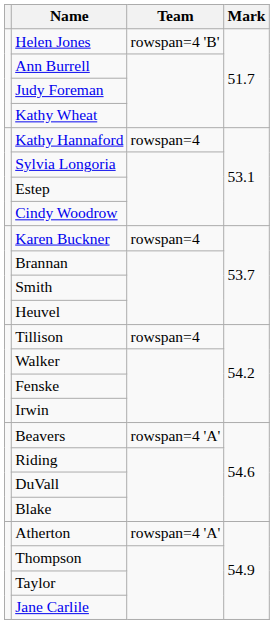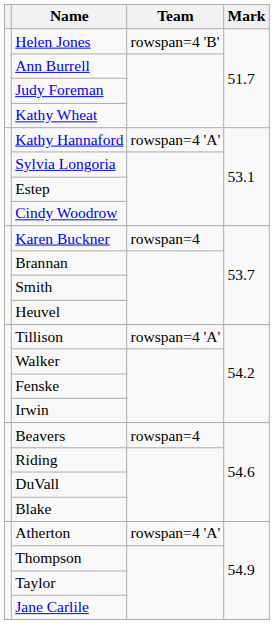(165, 139) rowspan=4 -> (175, 139) rowspan=4 'A'
(165, 336) rowspan=4 -> (175, 336) rowspan=4 'A'
(175, 435) rowspan=4 'A' -> (165, 435) rowspan=4
